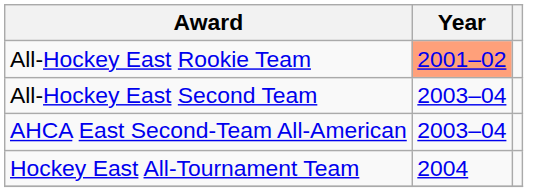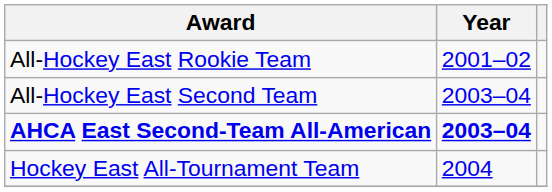(462, 58) lightsalmon background -> (486, 58) no background
(208, 131) normal -> (221, 131) bold
(462, 131) normal -> (486, 131) bold
